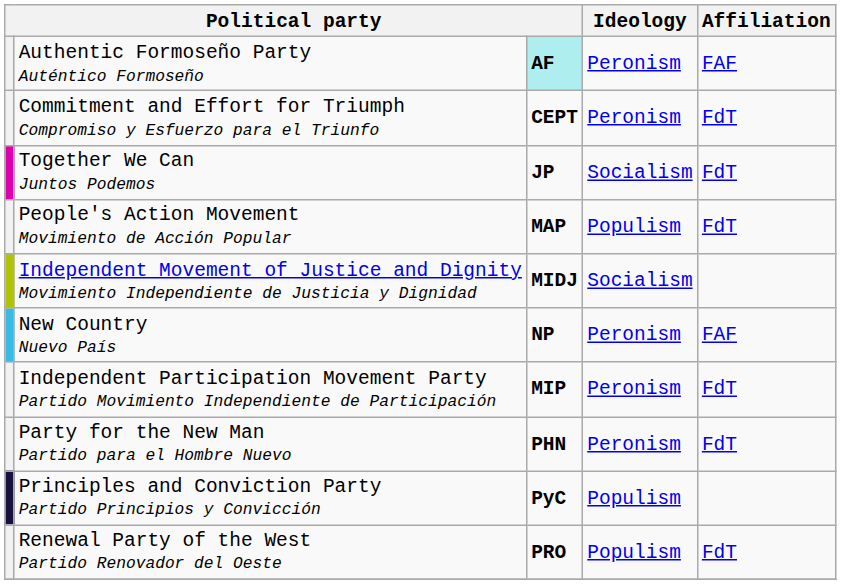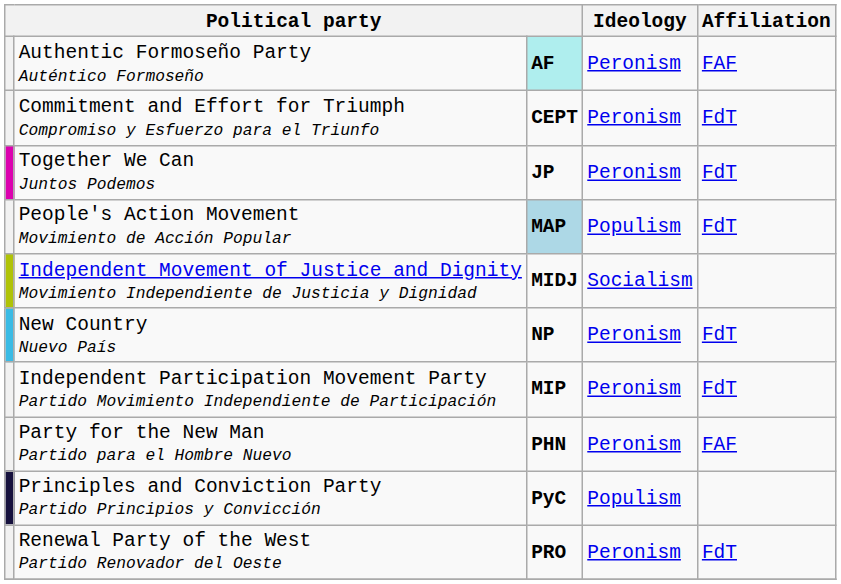(640, 172) Socialism -> (634, 172) Peronism
(549, 227) no background -> (549, 227) lightblue background
(719, 335) FAF -> (719, 335) FdT
(719, 444) FdT -> (719, 444) FAF
(634, 552) Populism -> (634, 552) Peronism
